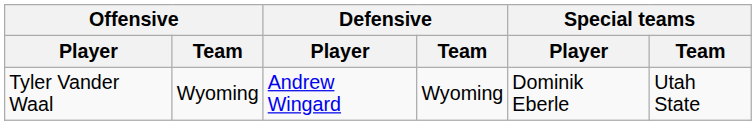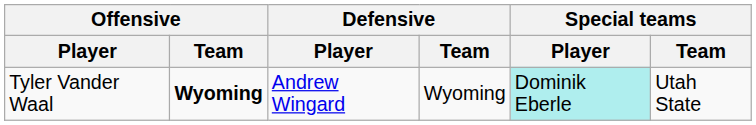(218, 93) normal -> (219, 93) bold
(548, 93) no background -> (550, 93) paleturquoise background
